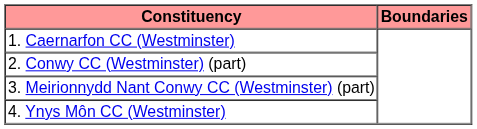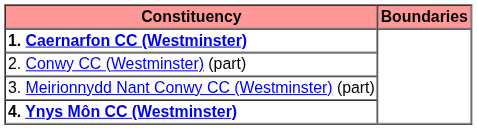(121, 40) normal -> (128, 40) bold
(117, 111) normal -> (123, 111) bold
